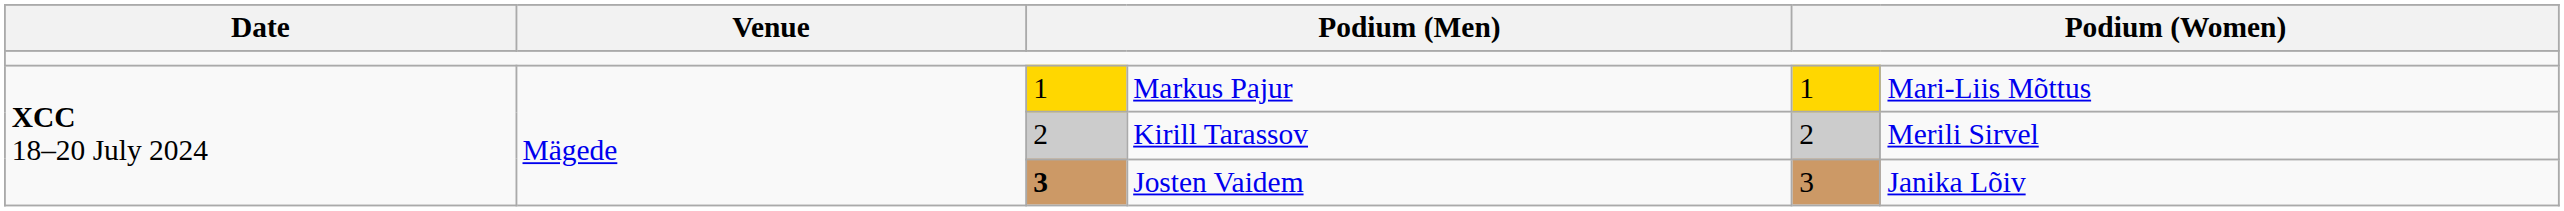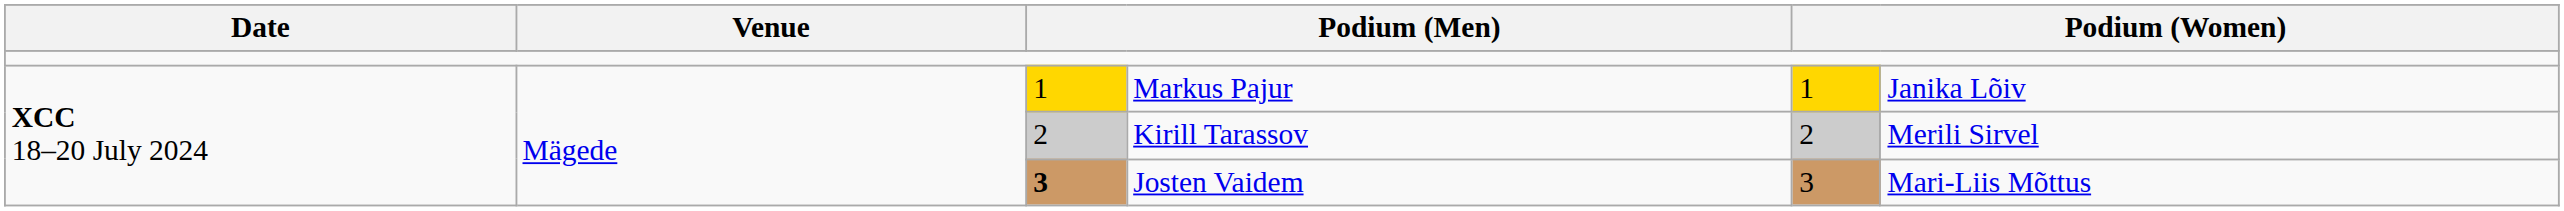(1989, 88) Mari-Liis Mõttus -> (1957, 88) Janika Lõiv
(1957, 181) Janika Lõiv -> (1989, 181) Mari-Liis Mõttus
